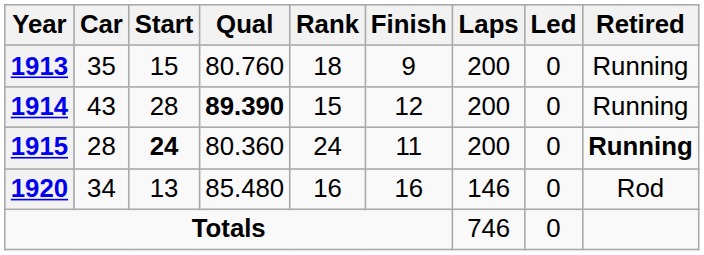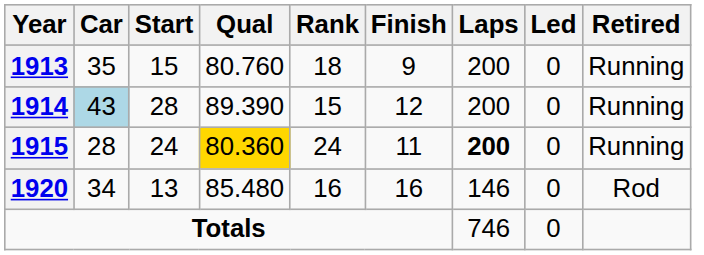(101, 106) no background -> (101, 106) lightblue background
(245, 106) bold -> (245, 106) normal
(164, 147) bold -> (164, 147) normal
(245, 147) no background -> (245, 147) gold background
(489, 147) normal -> (489, 147) bold
(640, 147) bold -> (636, 147) normal
